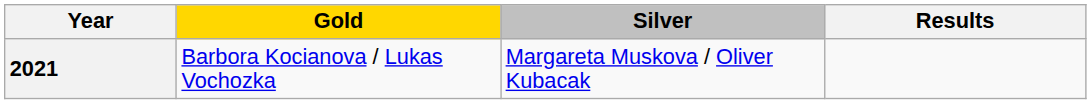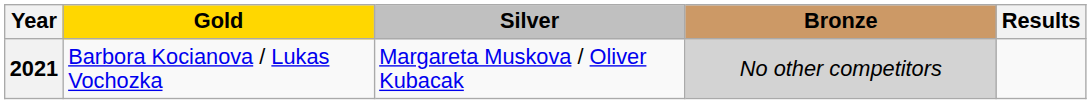+ column: (841, 21)
